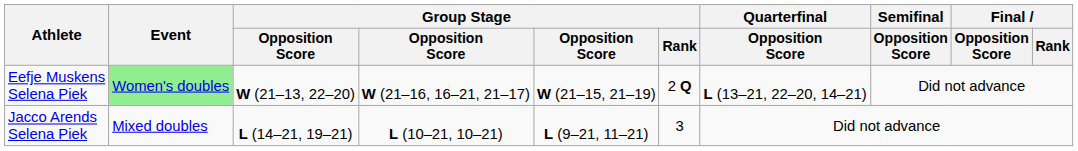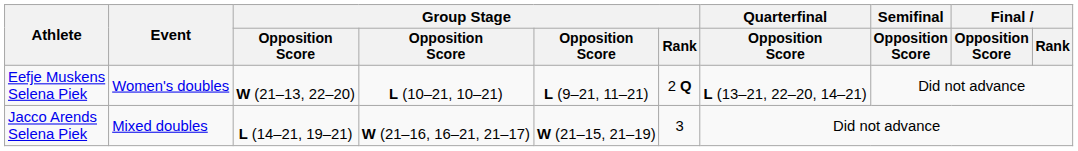(171, 86) lightgreen background -> (171, 86) no background
(446, 94) W (21–16, 16–21, 21–17) -> (446, 94) L (10–21, 10–21)
(596, 94) W (21–15, 21–19) -> (596, 94) L (9–21, 11–21)
(446, 134) L (10–21, 10–21) -> (446, 134) W (21–16, 16–21, 21–17)
(596, 134) L (9–21, 11–21) -> (596, 134) W (21–15, 21–19)
